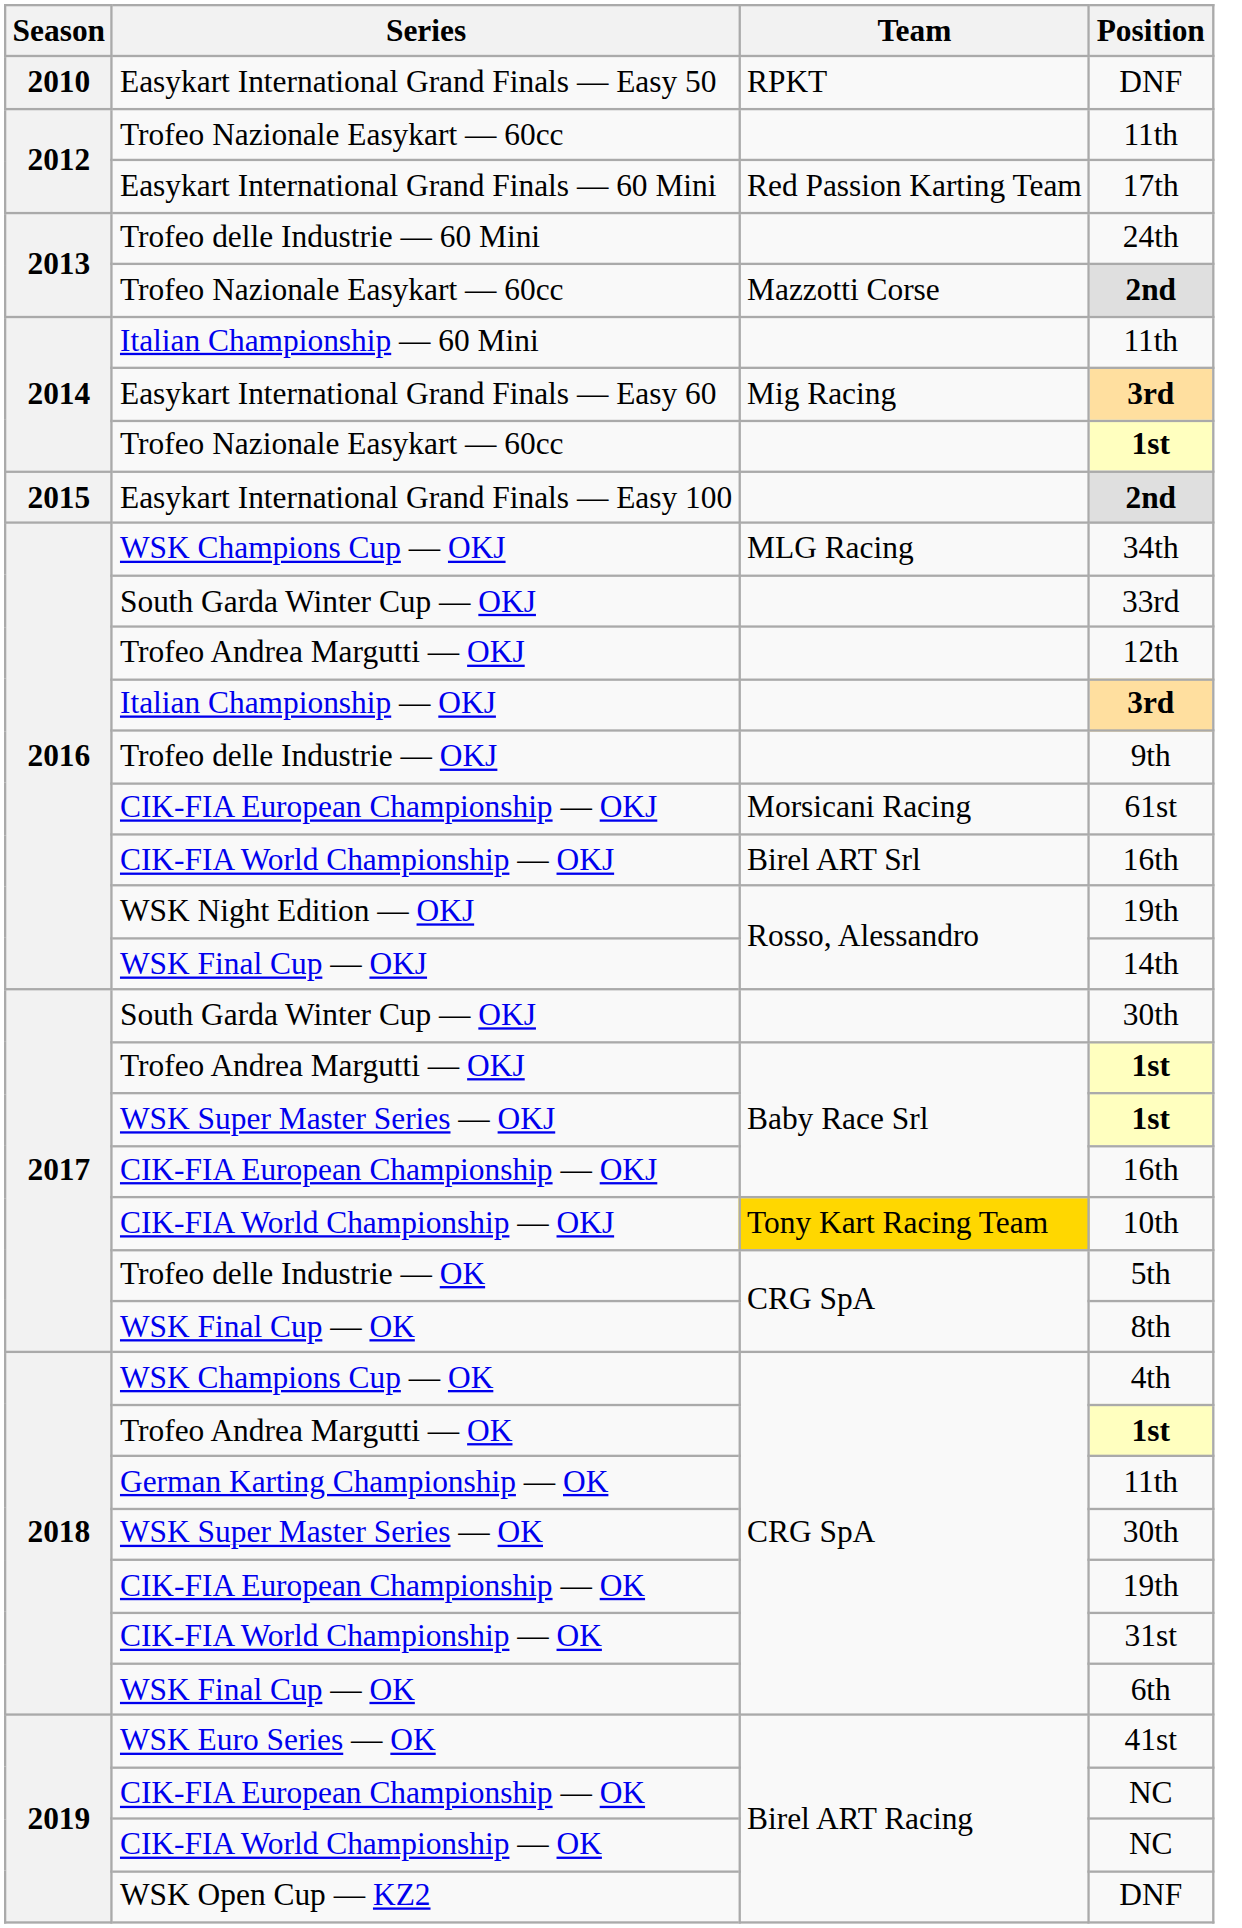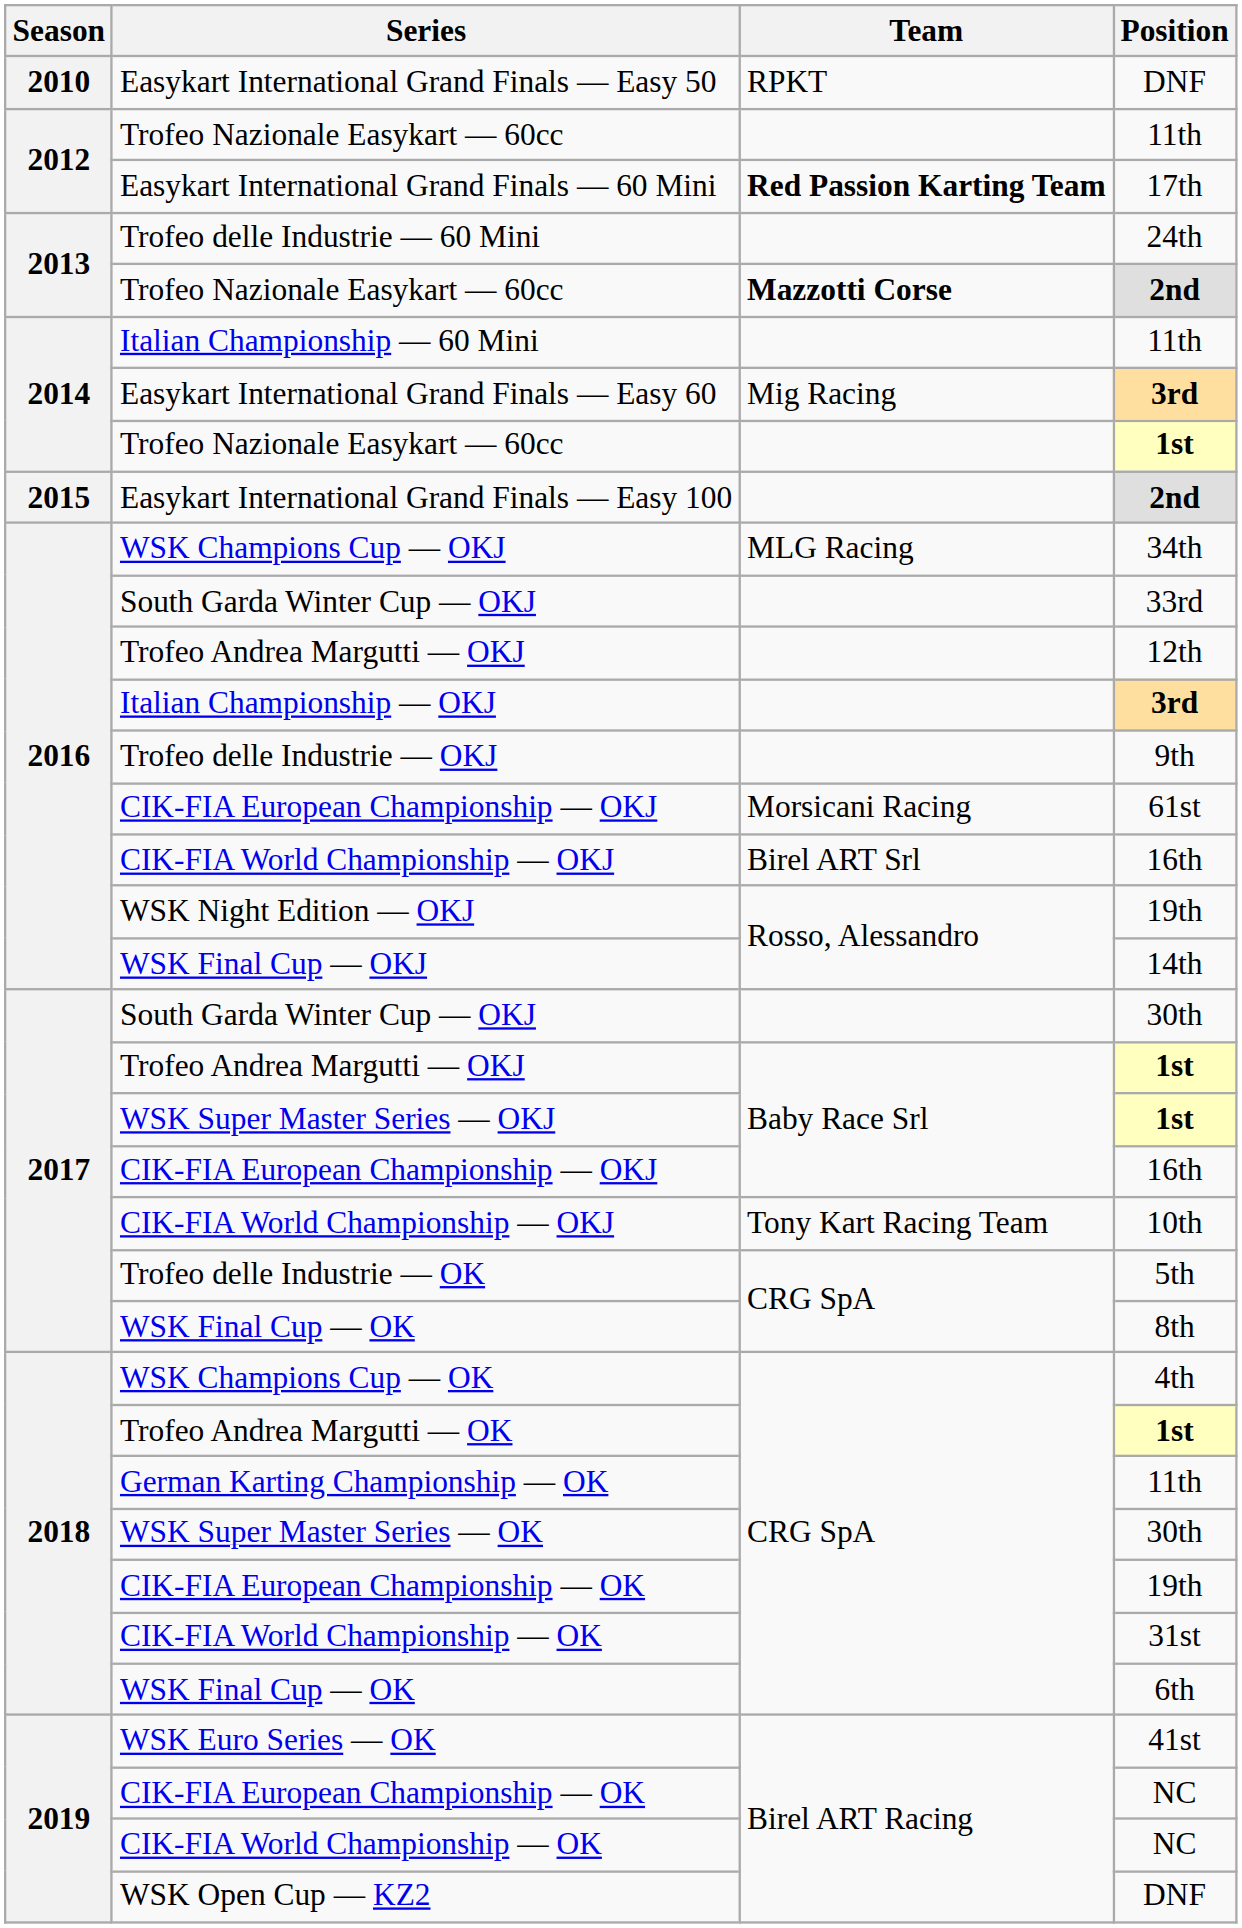(914, 185) normal -> (926, 185) bold
(843, 289) normal -> (849, 289) bold
(898, 1222) gold background -> (898, 1222) no background
